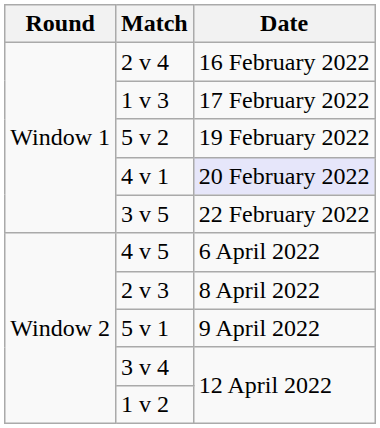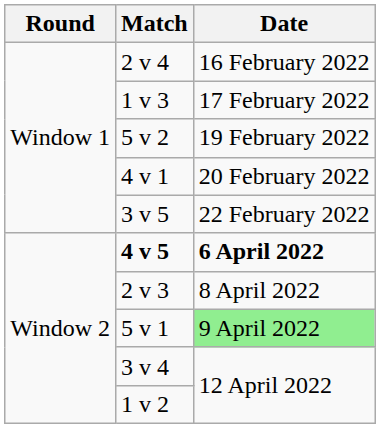(284, 175) lavender background -> (284, 175) no background
(145, 251) normal -> (145, 251) bold
(259, 251) normal -> (261, 251) bold
(259, 328) no background -> (259, 328) lightgreen background
